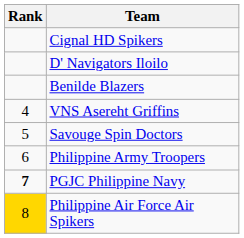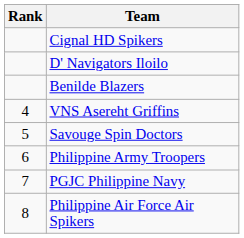(25, 181) bold -> (25, 181) normal
(25, 213) gold background -> (25, 213) no background
